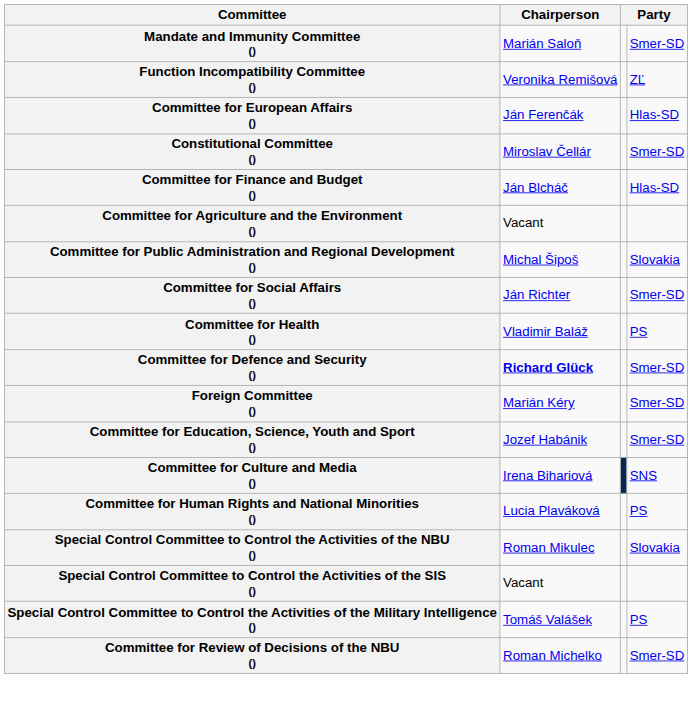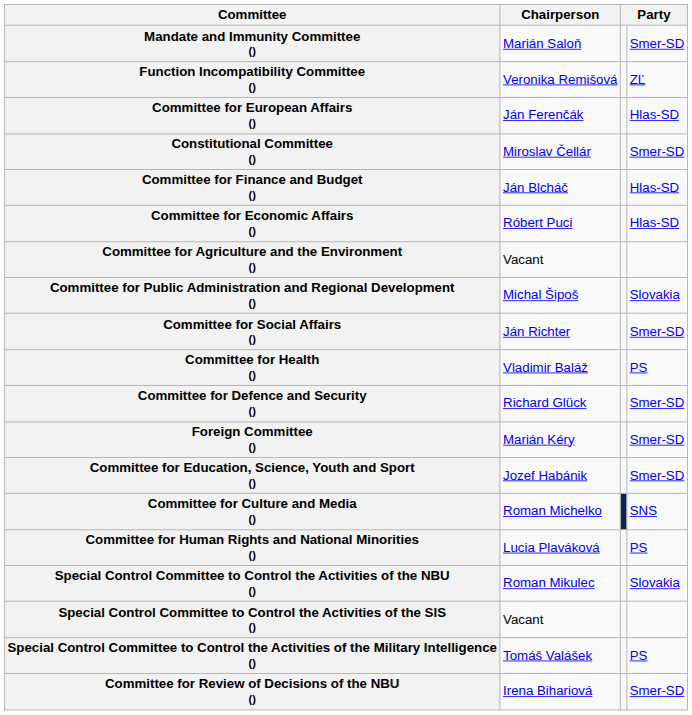+ row: (252, 223)
(548, 367) bold -> (545, 403) normal
(548, 475) Irena Bihariová -> (553, 511) Roman Michelko
(553, 655) Roman Michelko -> (548, 691) Irena Bihariová
